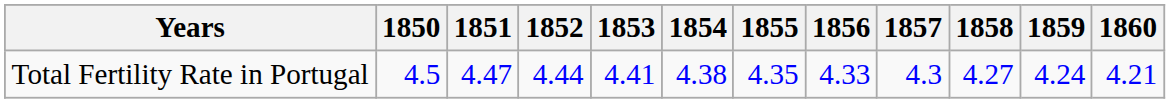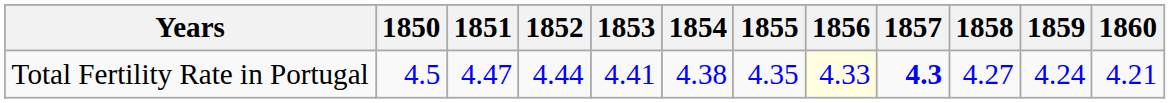(845, 73) no background -> (845, 73) lightyellow background
(924, 73) normal -> (924, 73) bold
